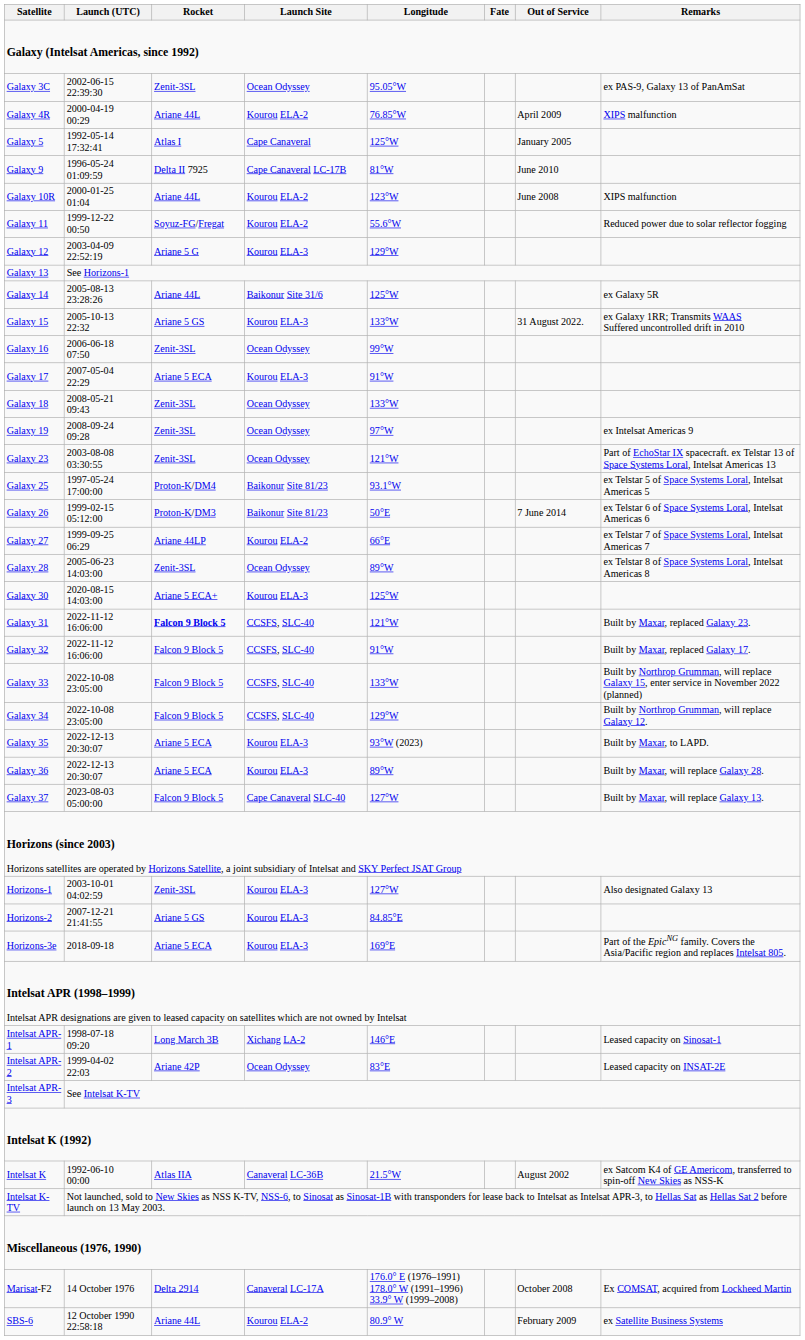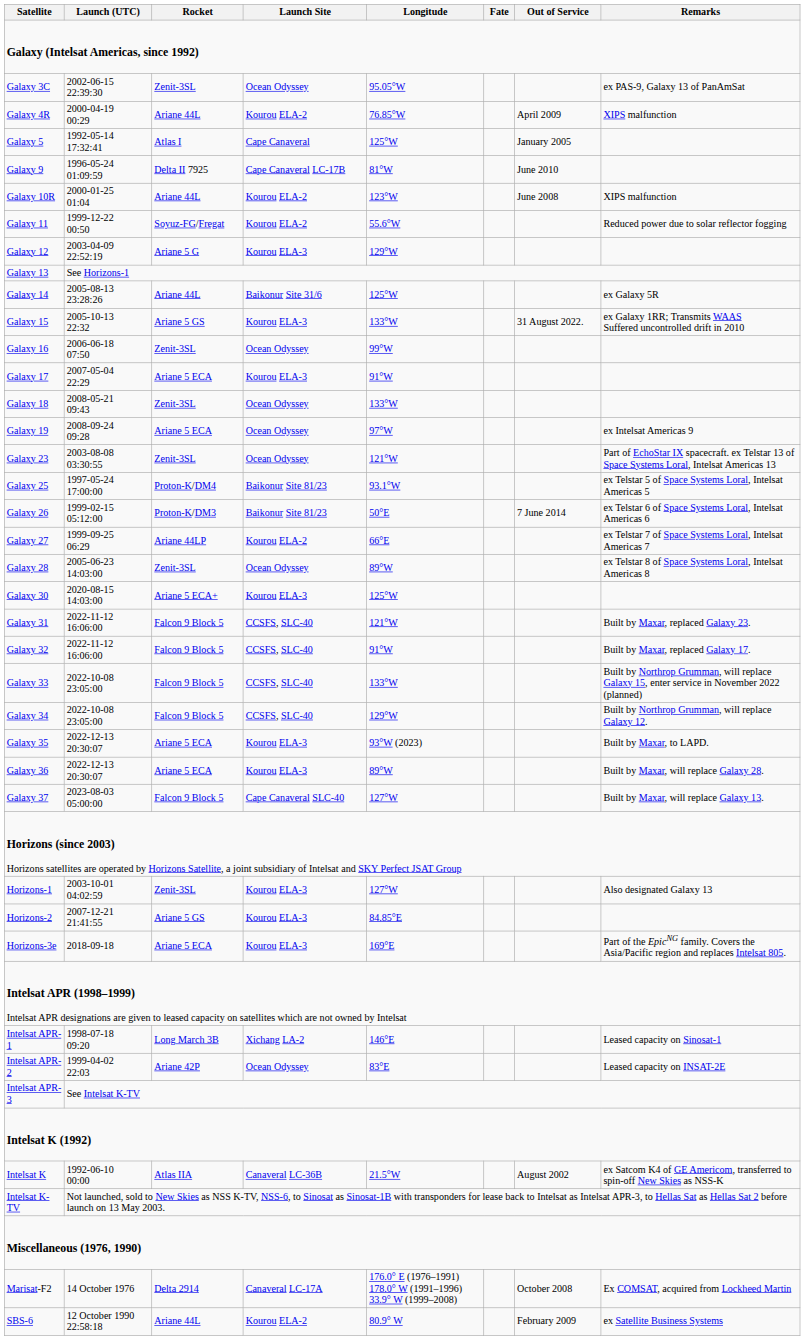(175, 431) Zenit-3SL -> (183, 431) Ariane 5 ECA
(190, 622) bold -> (189, 622) normal
